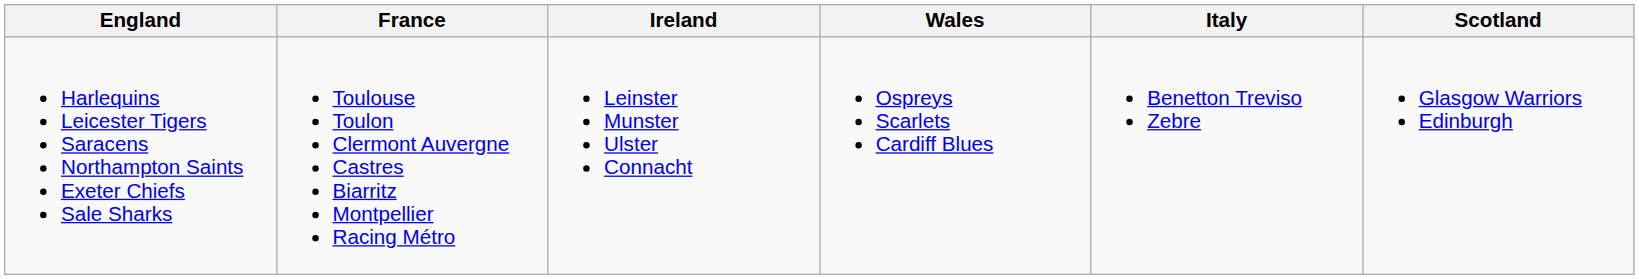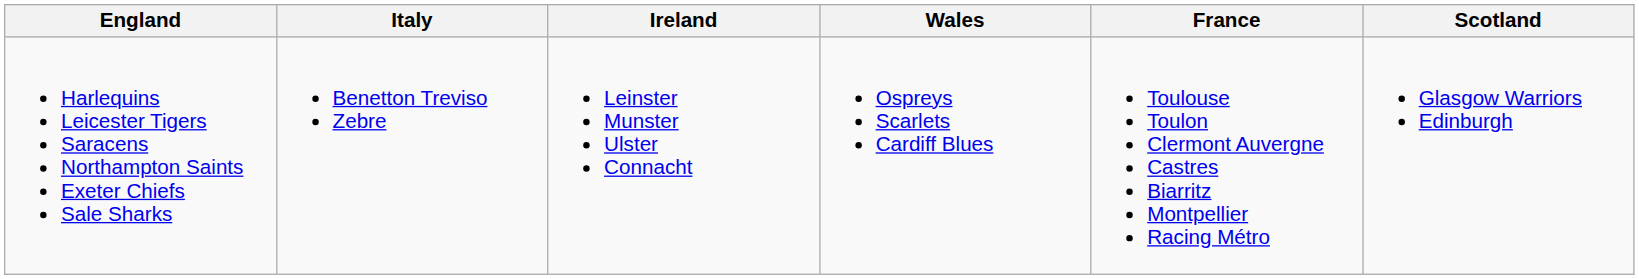columns swapped: (412, 20) <-> (1227, 20)
